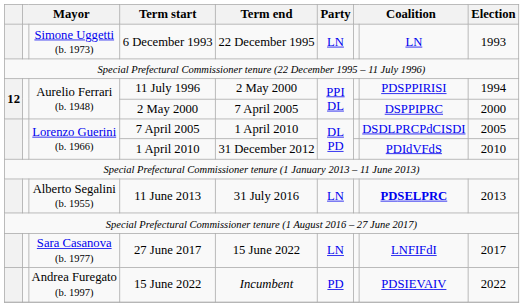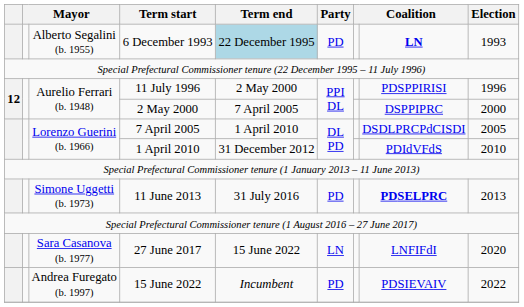(74, 41) Simone Uggetti (b. 1973) -> (74, 41) Alberto Segalini (b. 1955)
(266, 41) no background -> (266, 41) lightblue background
(335, 41) LN -> (335, 41) PD
(414, 41) normal -> (414, 41) bold
(493, 88) 1994 -> (493, 88) 1996
(74, 196) Alberto Segalini (b. 1955) -> (74, 196) Simone Uggetti (b. 1973)
(335, 196) LN -> (335, 196) PD
(493, 250) 2017 -> (493, 250) 2020
